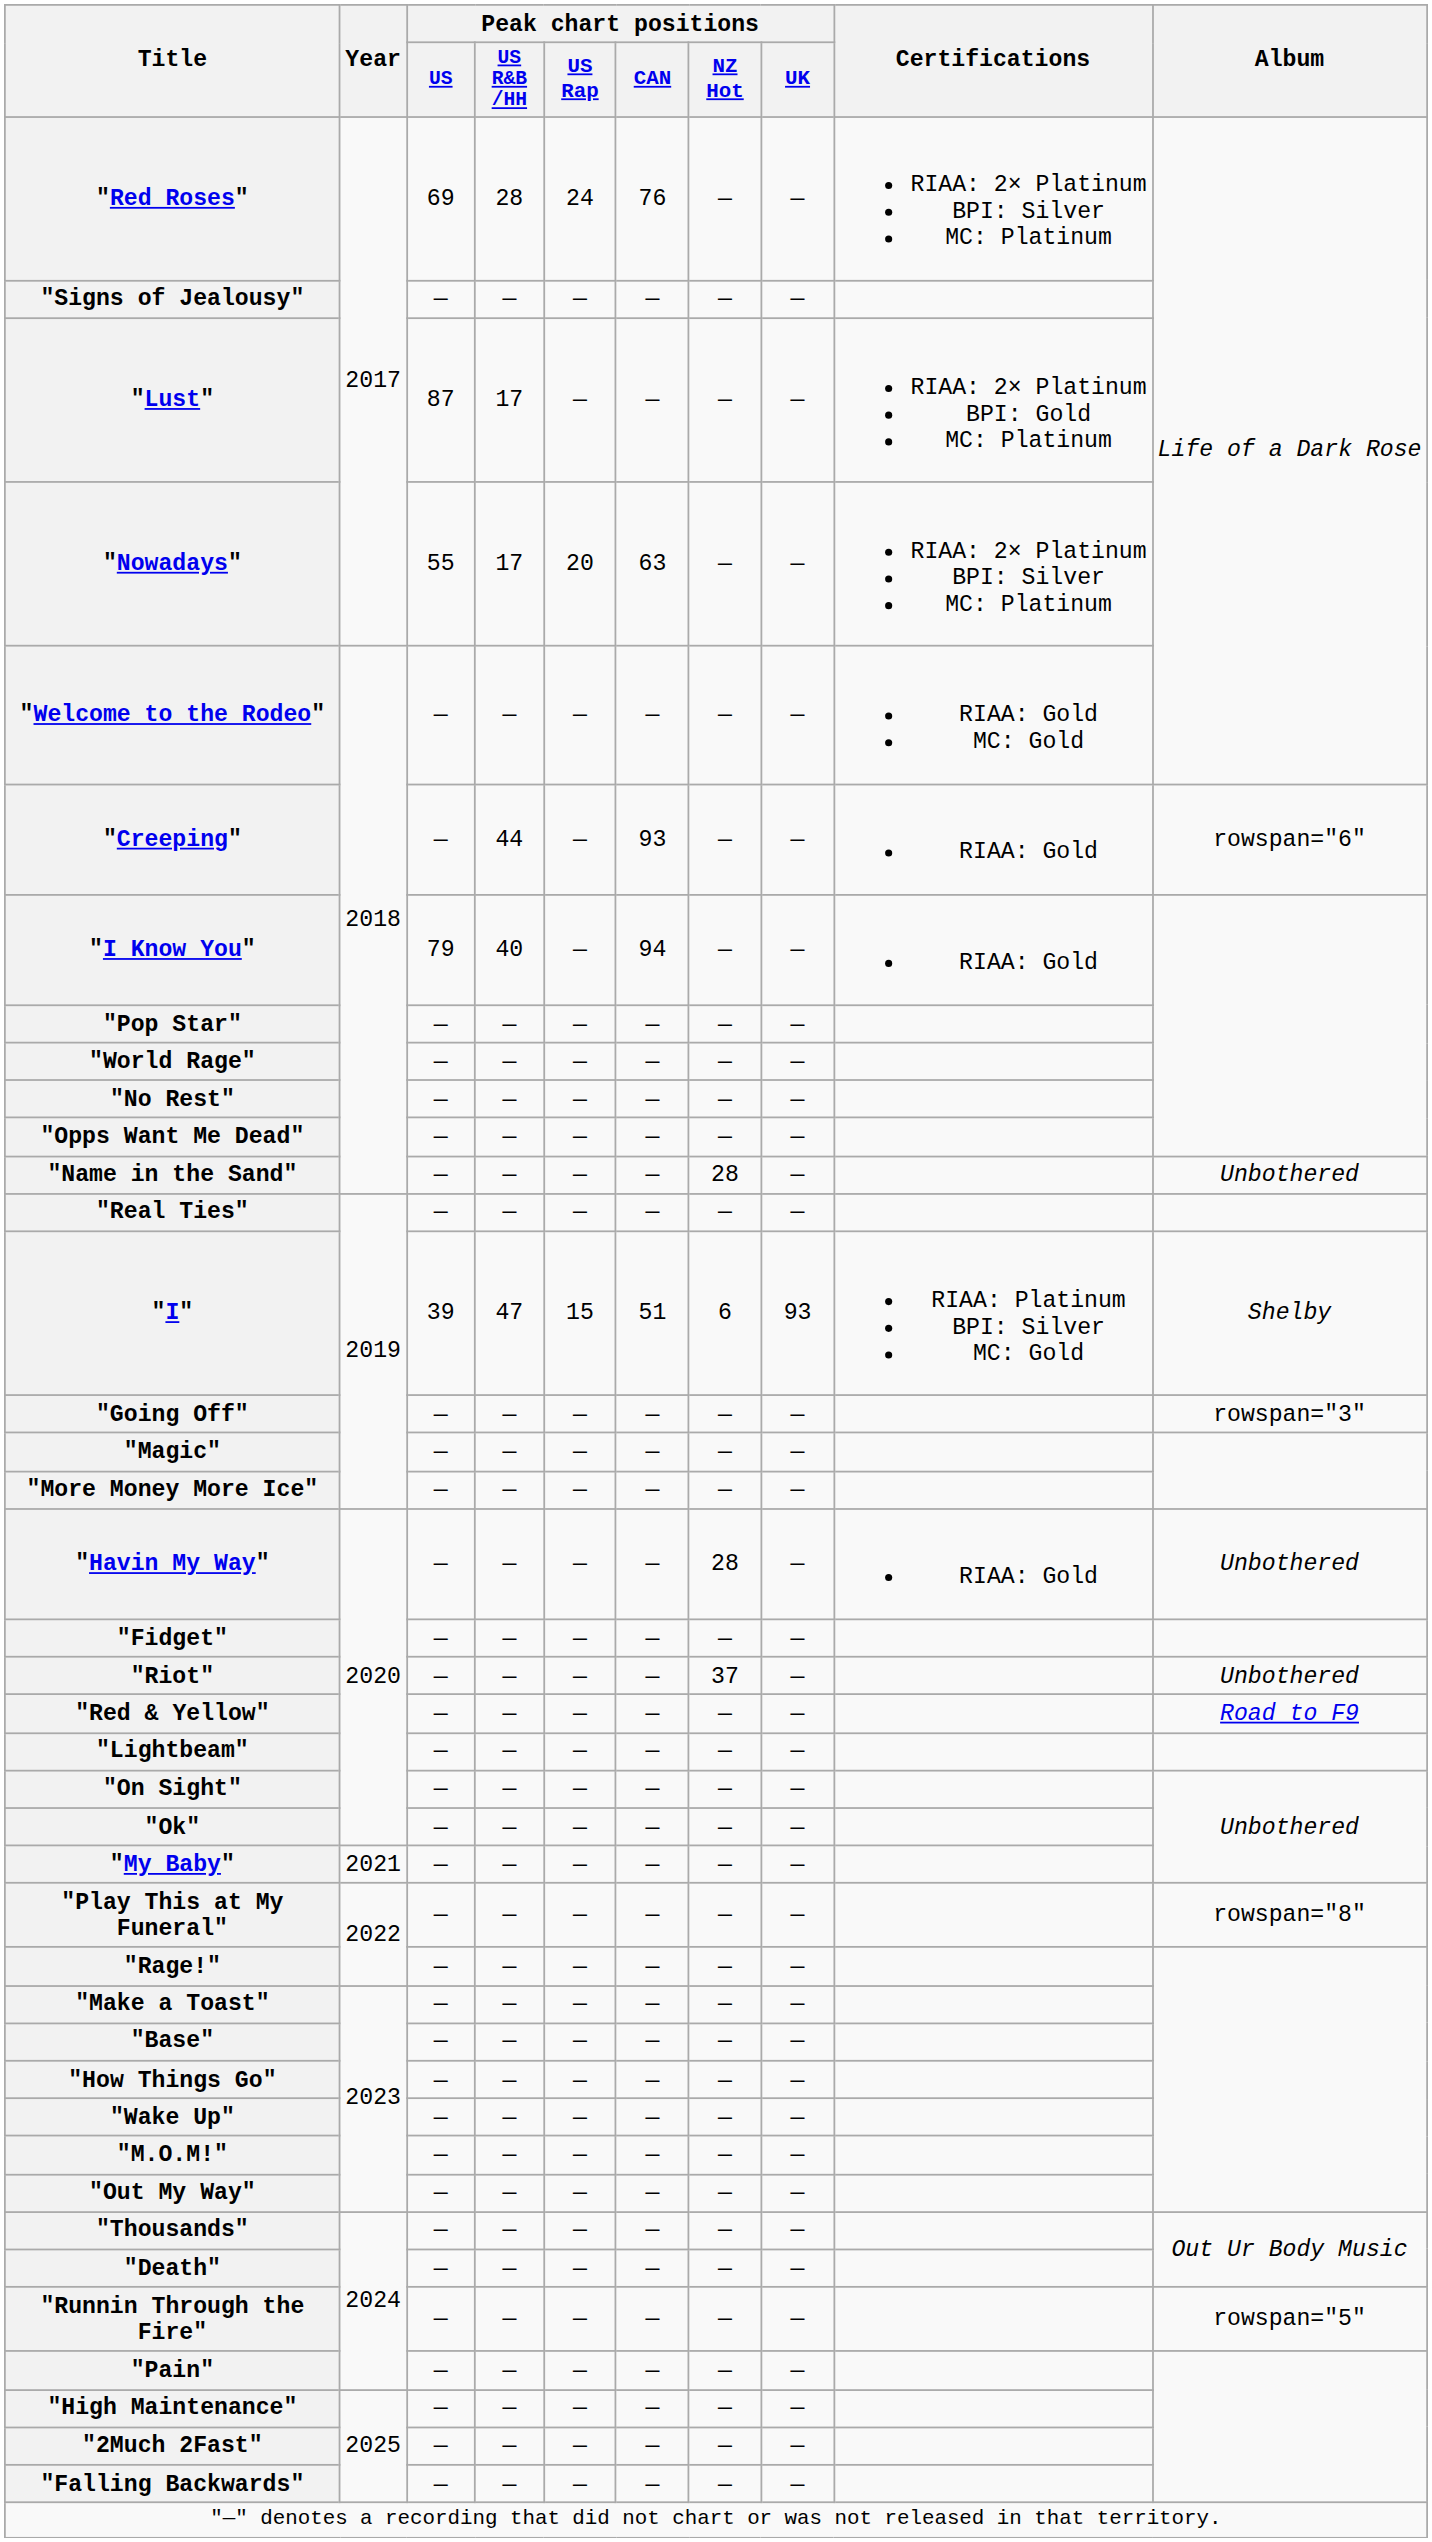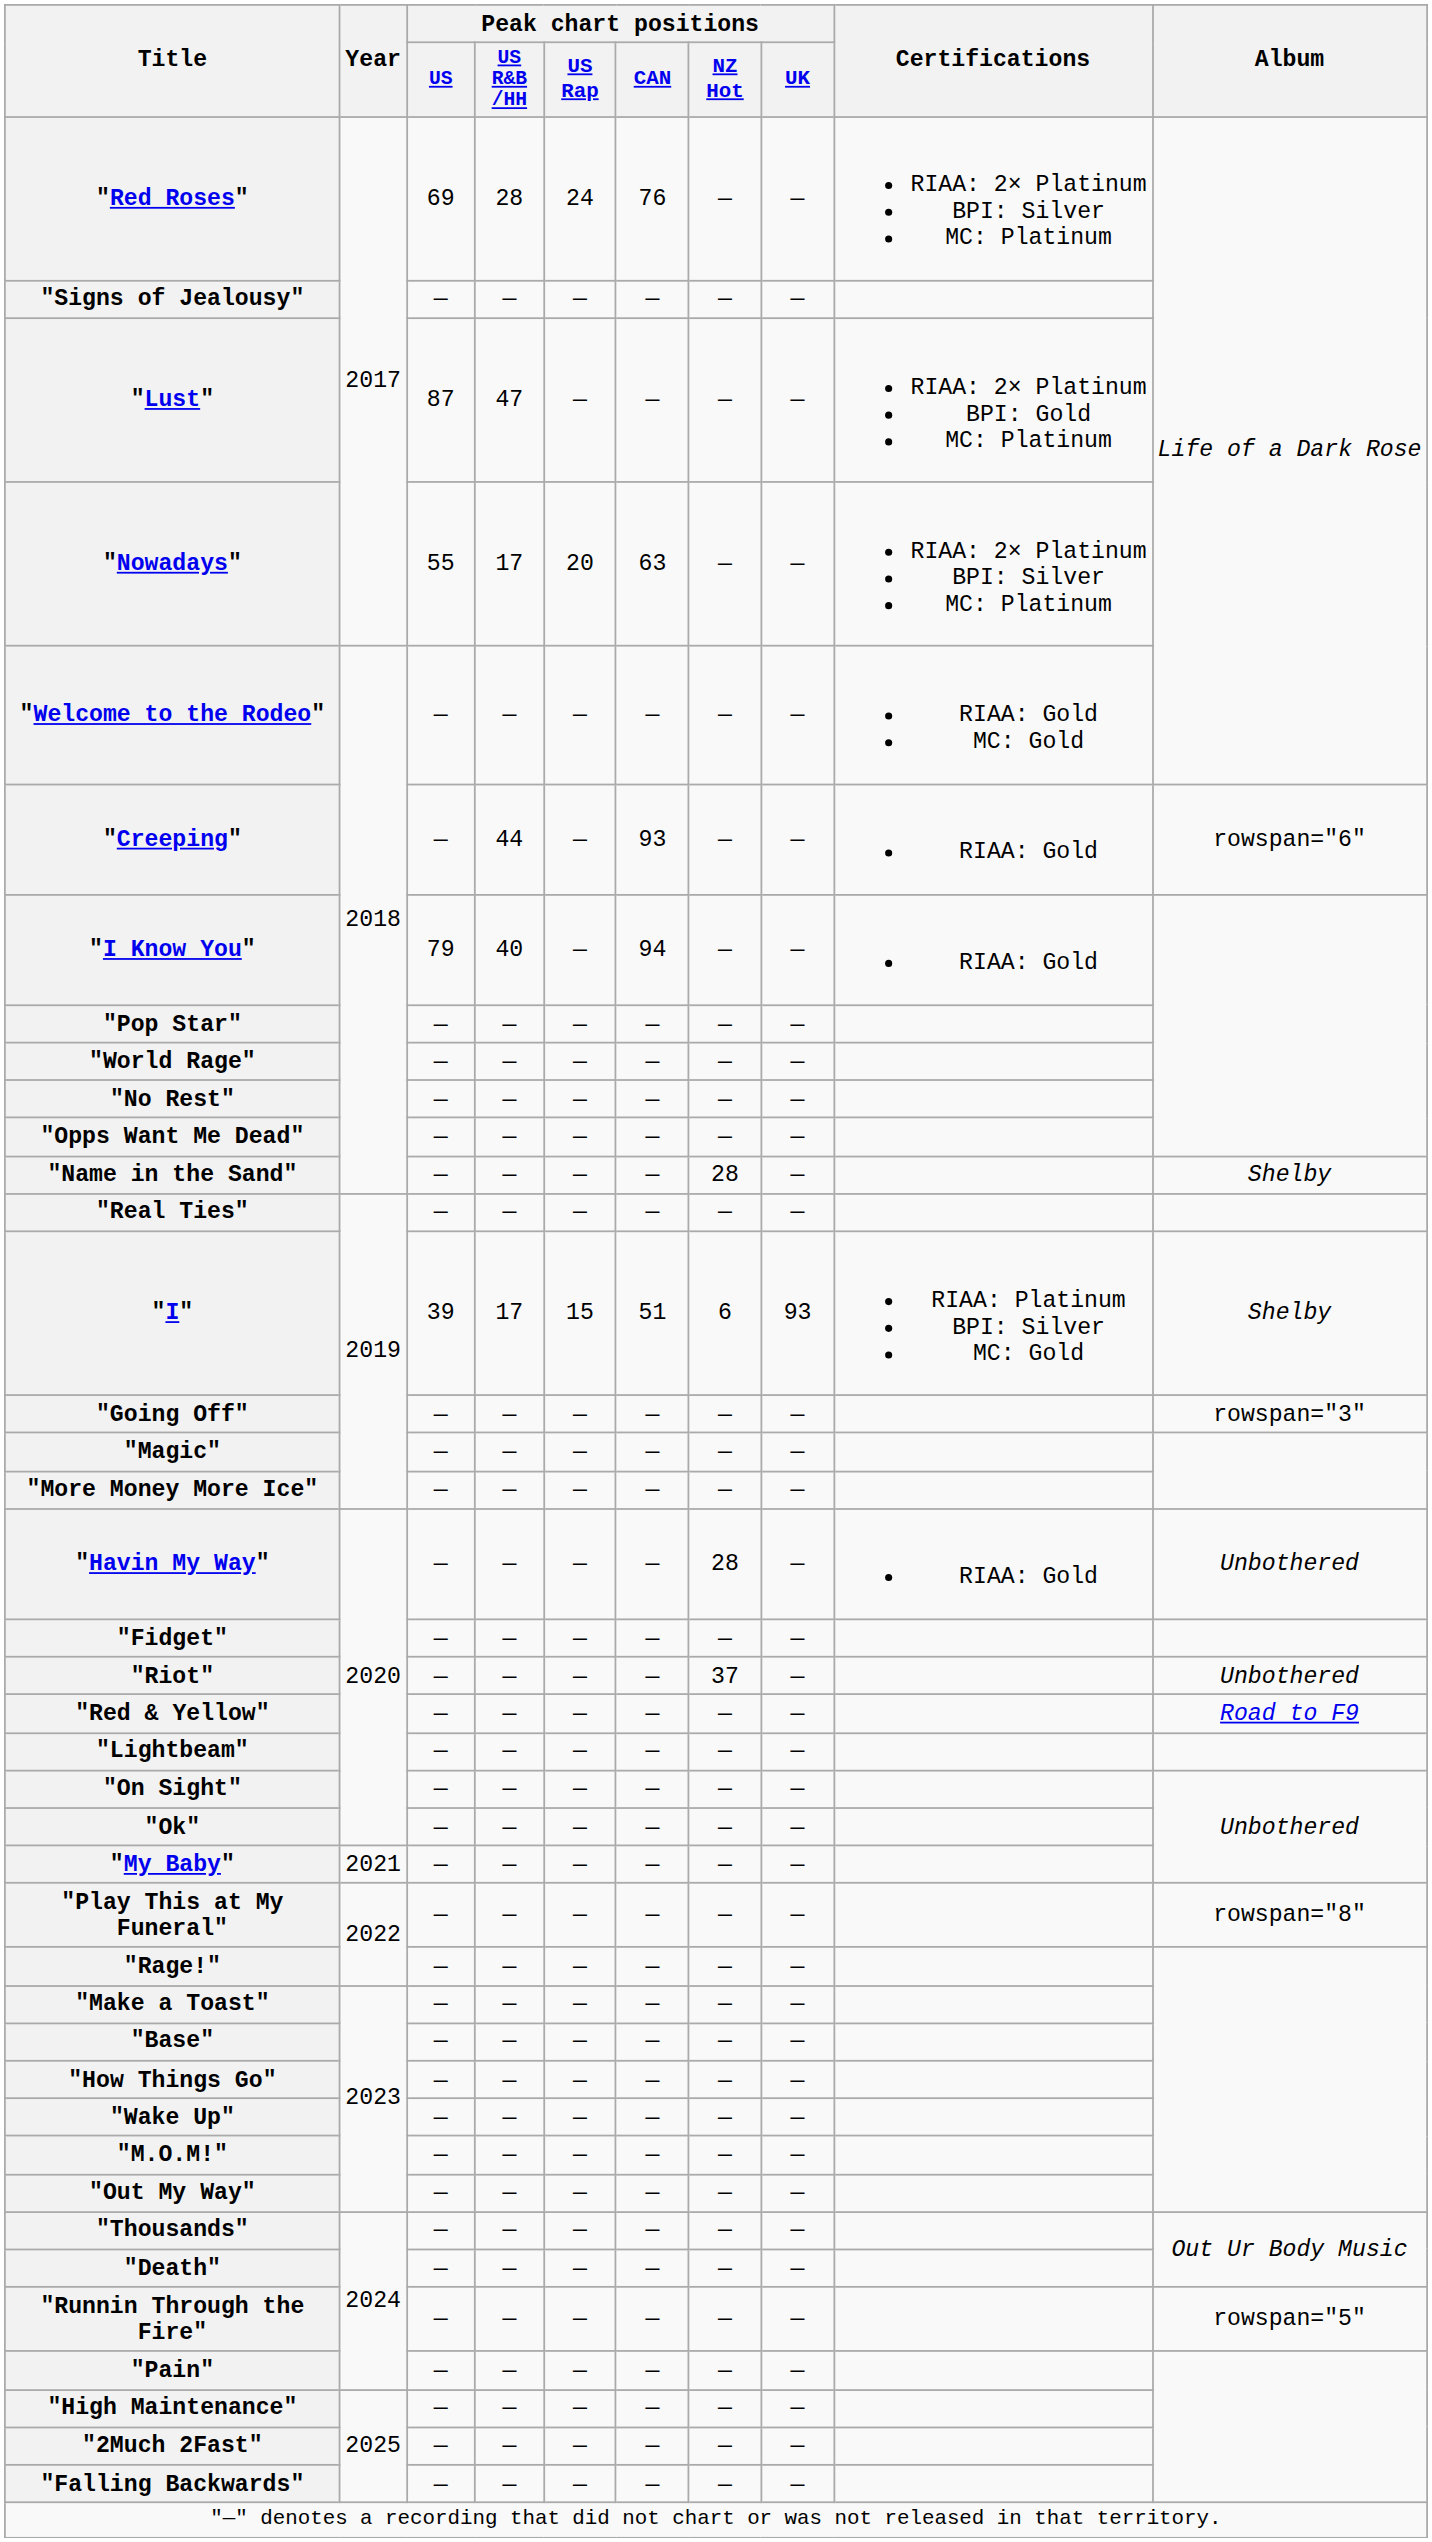(509, 400) 17 -> (509, 400) 47
(1290, 1175) Unbothered -> (1290, 1175) Shelby
(509, 1313) 47 -> (509, 1313) 17
